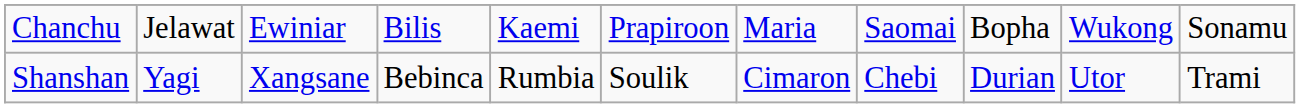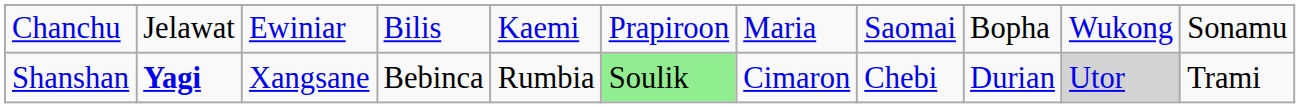(171, 77) normal -> (172, 77) bold
(649, 77) no background -> (649, 77) lightgreen background
(1097, 77) no background -> (1097, 77) lightgrey background
